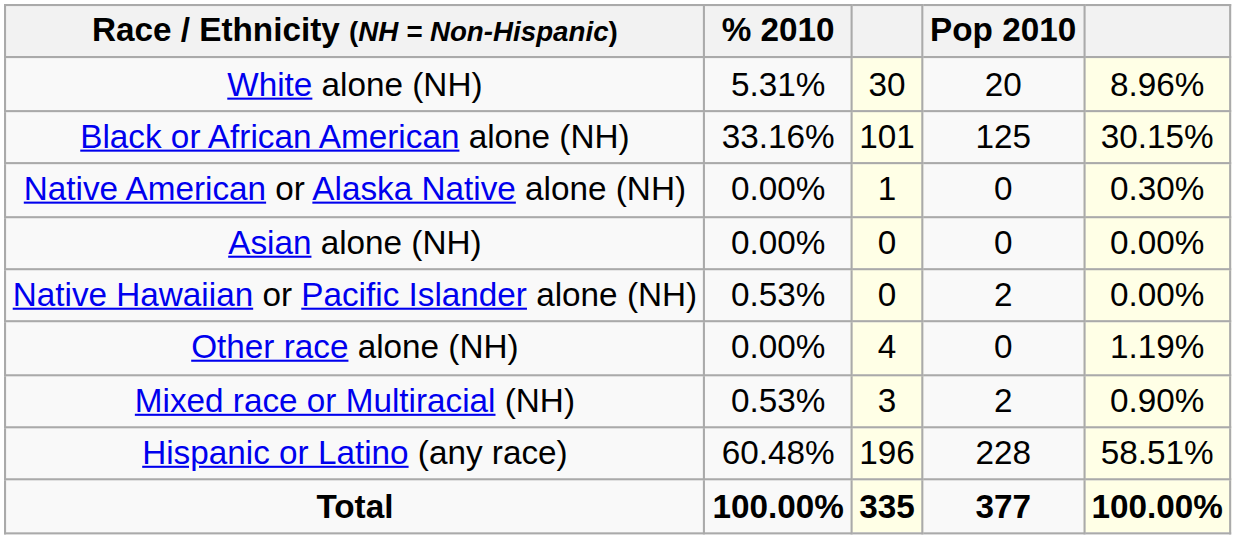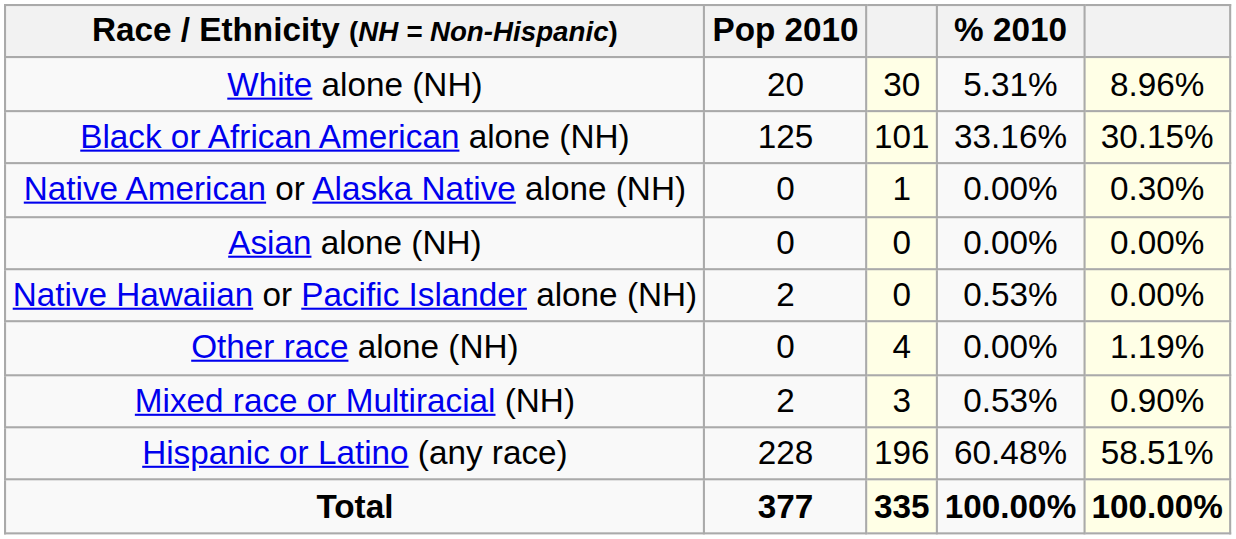columns swapped: (1003, 30) <-> (778, 30)
